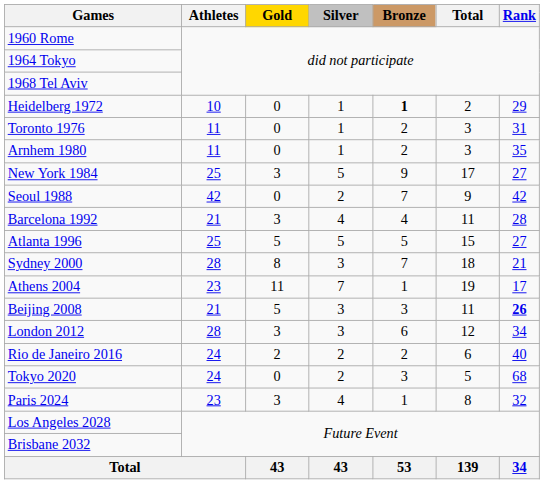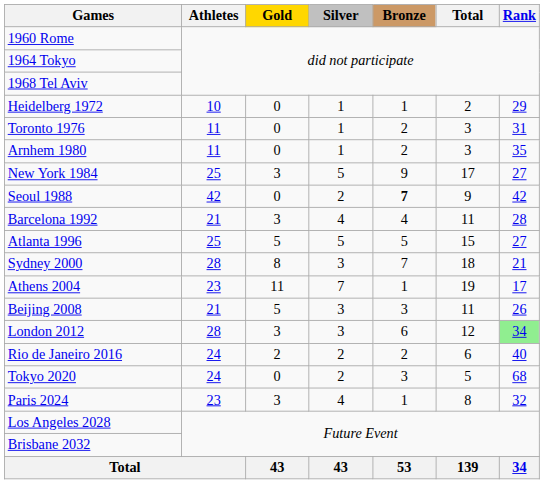(404, 106) bold -> (404, 106) normal
(404, 196) normal -> (404, 196) bold
(519, 309) bold -> (519, 309) normal
(519, 331) no background -> (519, 331) lightgreen background
